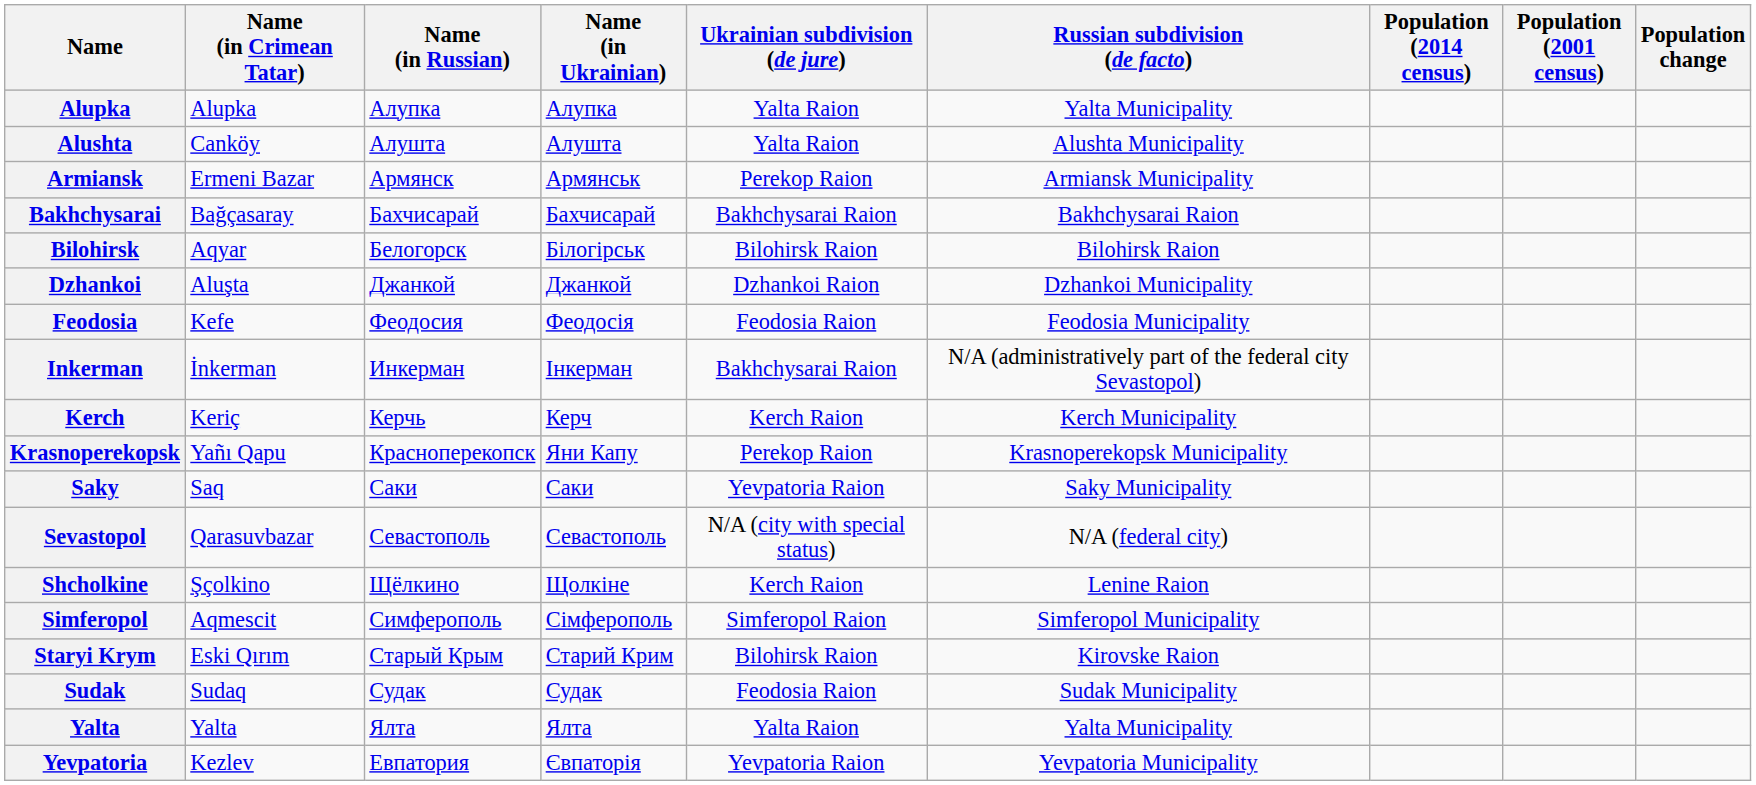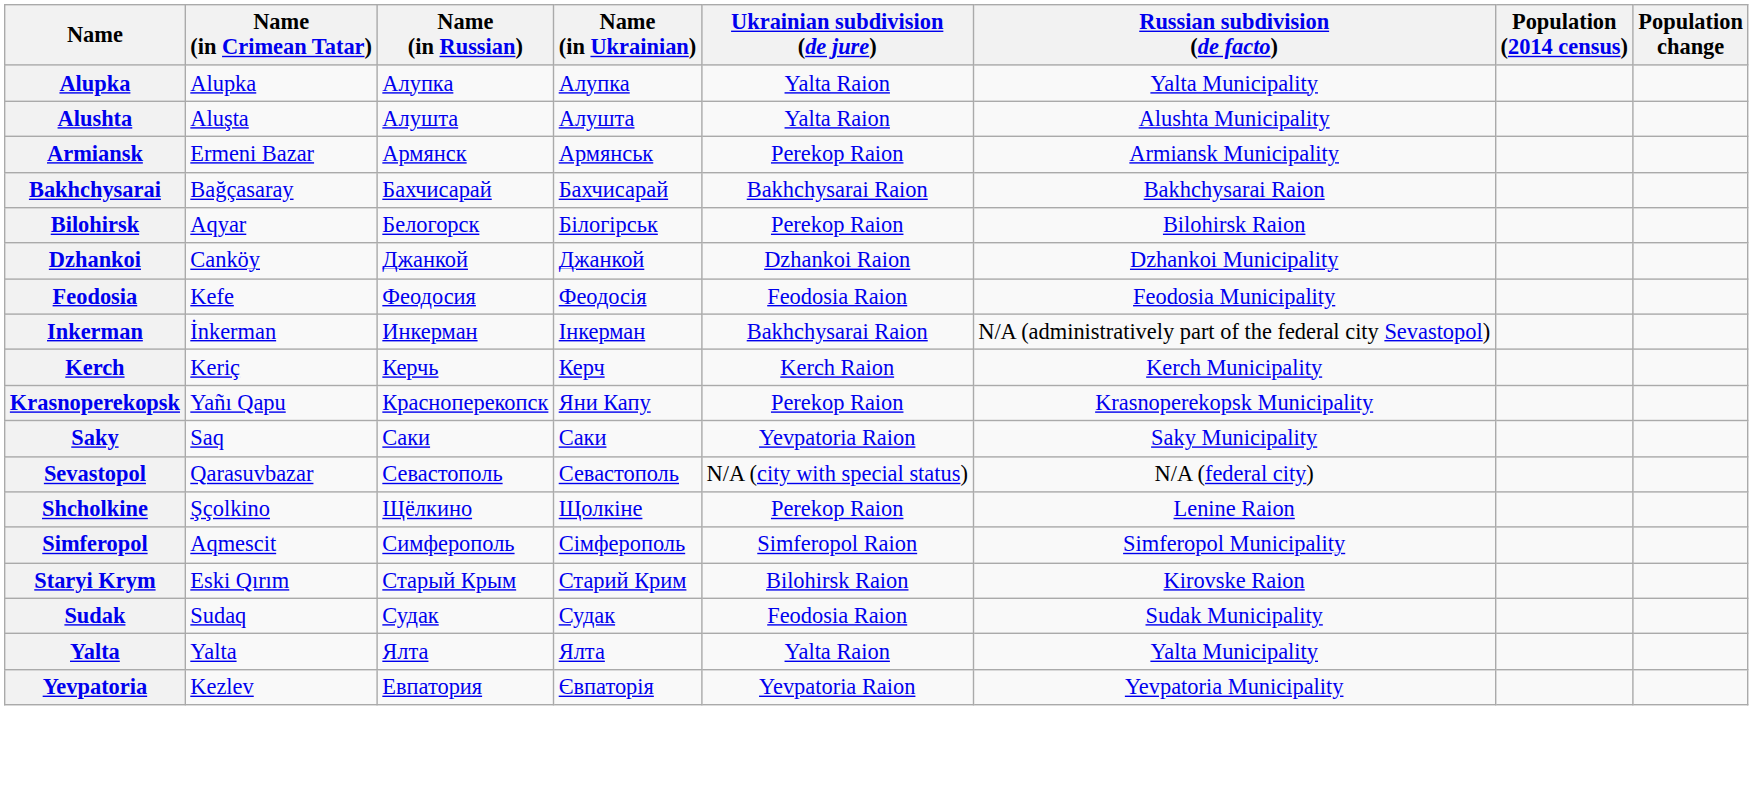- column: (1569, 47)
(225, 143) Canköy -> (220, 118) Aluşta
(806, 250) Bilohirsk Raion -> (837, 225) Perekop Raion
(220, 285) Aluşta -> (225, 260) Canköy
(806, 584) Kerch Raion -> (837, 509) Perekop Raion
